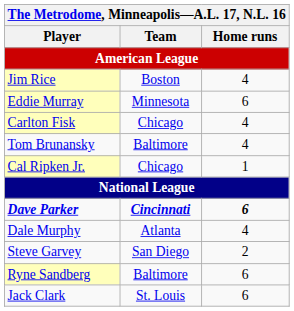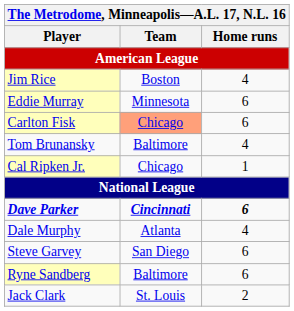(161, 123) no background -> (161, 123) lightsalmon background
(245, 123) 4 -> (245, 123) 6
(245, 252) 2 -> (245, 252) 6
(245, 295) 6 -> (245, 295) 2
